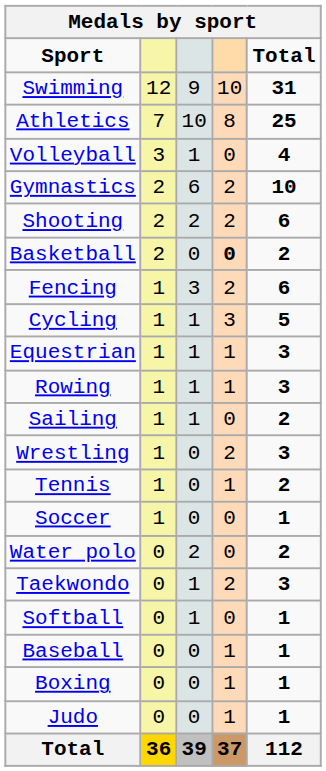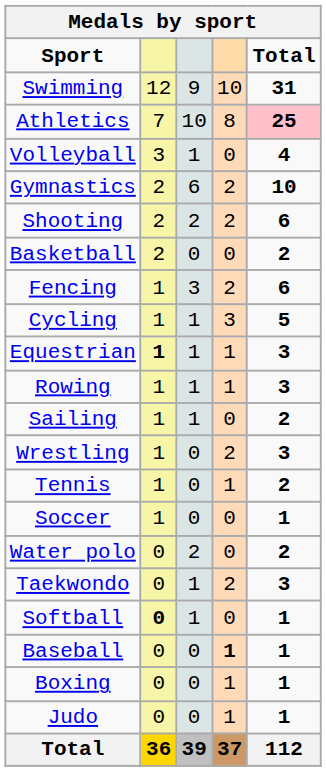(284, 122) no background -> (284, 122) pink background
(230, 254) bold -> (230, 254) normal
(159, 353) normal -> (159, 353) bold
(159, 618) normal -> (159, 618) bold
(230, 651) normal -> (230, 651) bold
